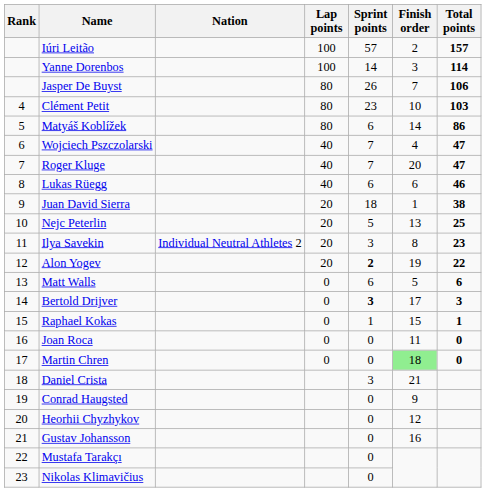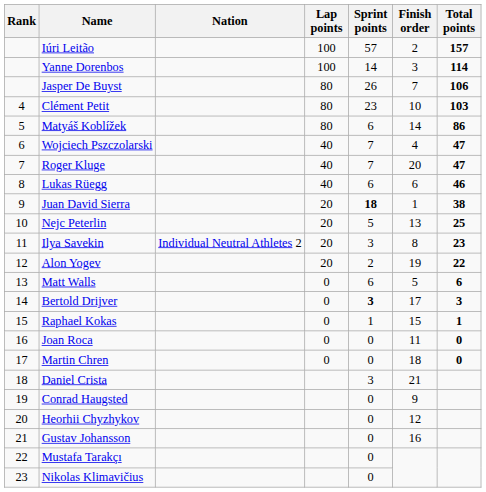(371, 203) normal -> (371, 203) bold
(371, 262) bold -> (371, 262) normal
(415, 360) lightgreen background -> (415, 360) no background
